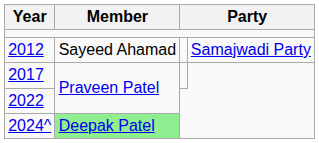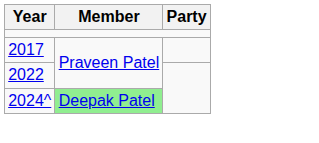- row: (26, 49)
